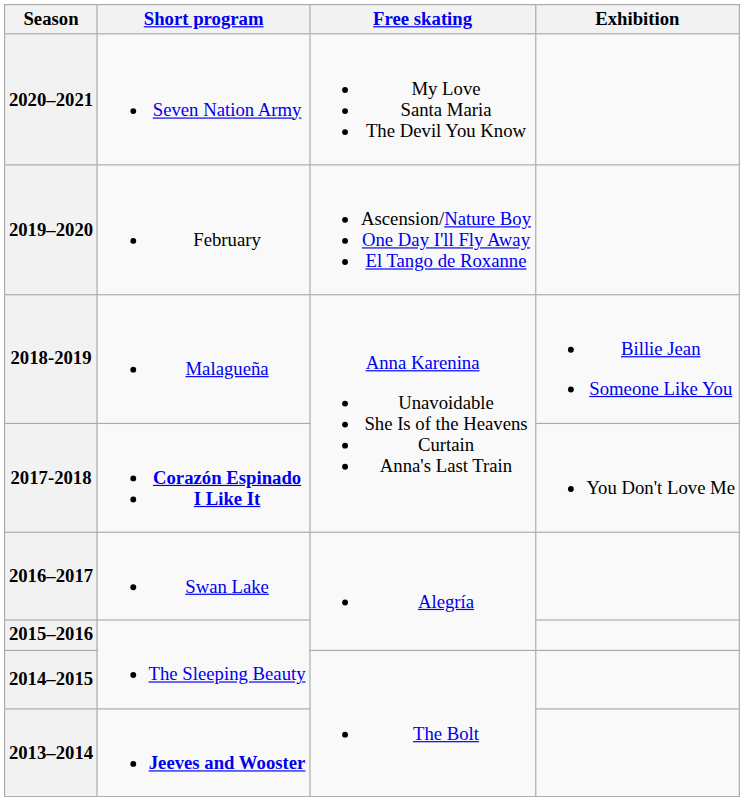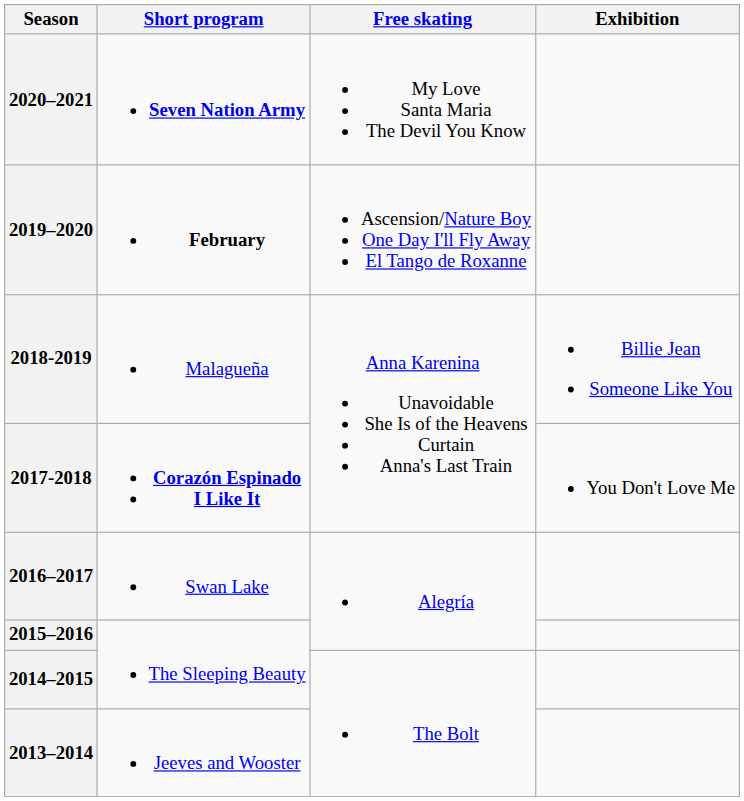(204, 110) normal -> (204, 110) bold
(204, 240) normal -> (204, 240) bold
(204, 763) bold -> (204, 763) normal
